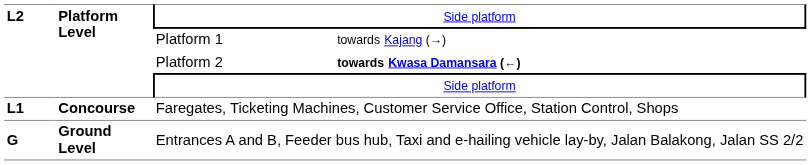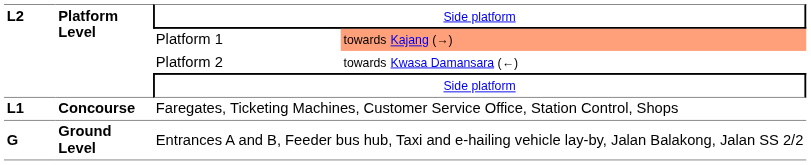(392, 39) no background -> (398, 39) lightsalmon background
(429, 62) bold -> (431, 62) normal
